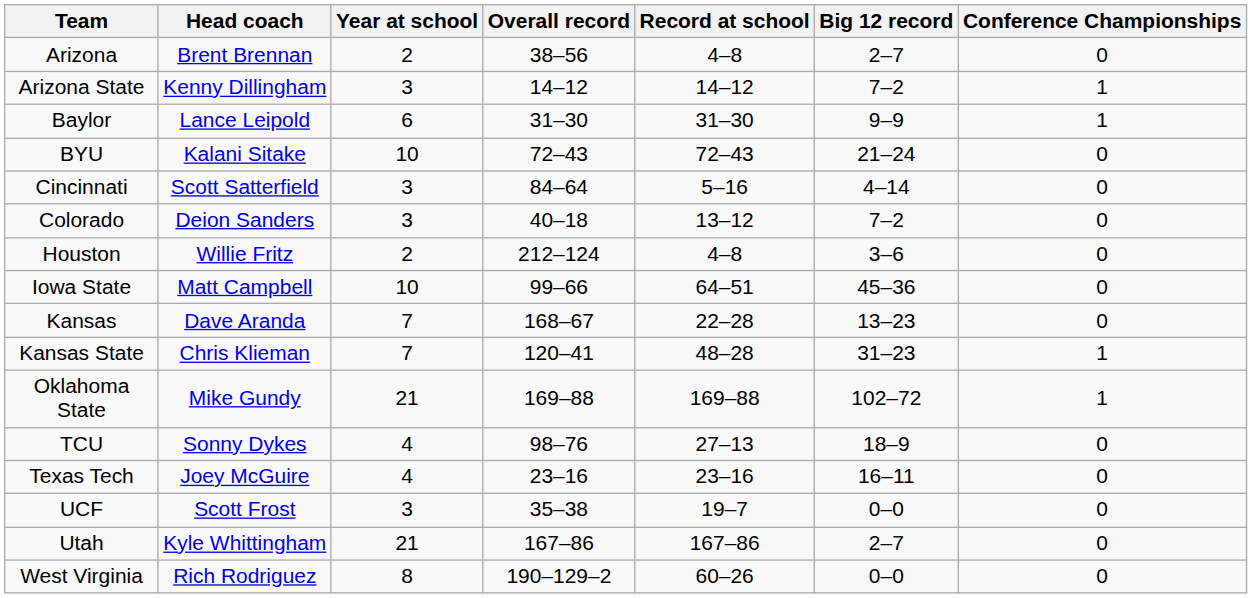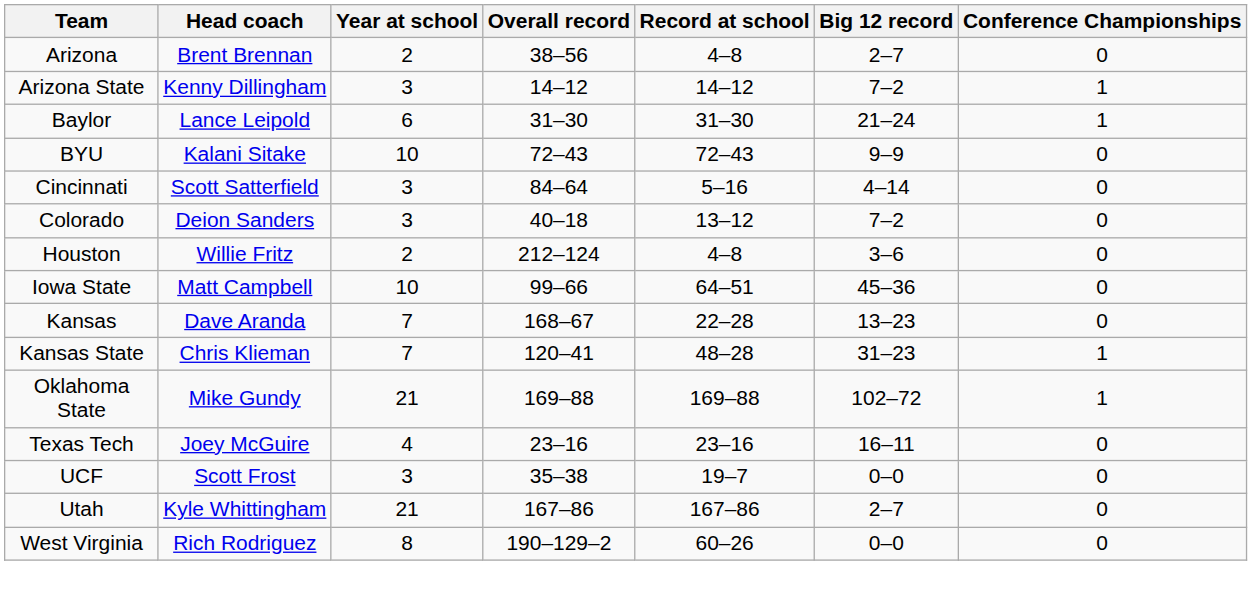(886, 120) 9–9 -> (886, 120) 21–24
(886, 154) 21–24 -> (886, 154) 9–9
- row: (82, 443)
